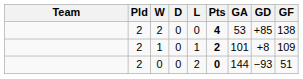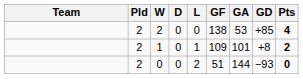columns swapped: (286, 13) <-> (217, 13)
